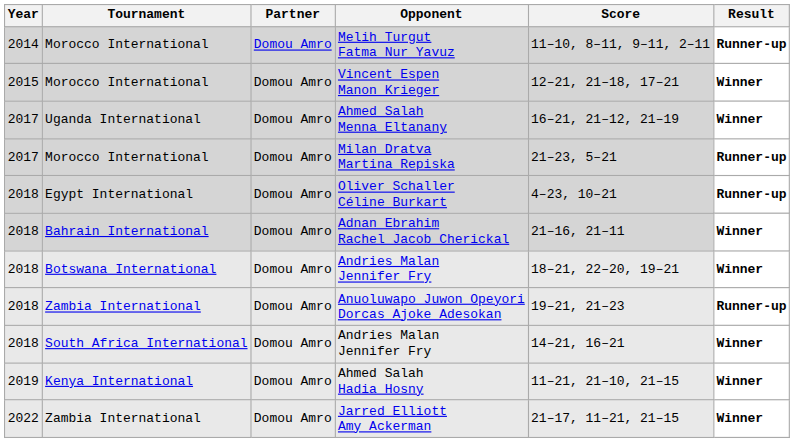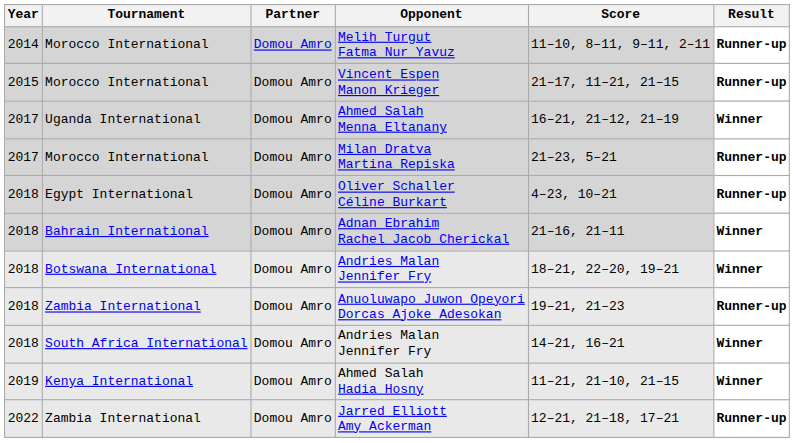(605, 82) 12–21, 21–18, 17–21 -> (605, 82) 21–17, 11–21, 21–15
(740, 82) Winner -> (751, 82) Runner-up
(605, 418) 21–17, 11–21, 21–15 -> (605, 418) 12–21, 21–18, 17–21
(740, 418) Winner -> (751, 418) Runner-up
